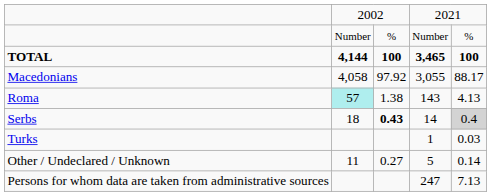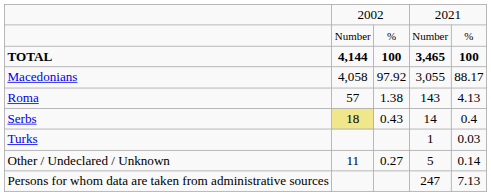(353, 98) paleturquoise background -> (353, 98) no background
(353, 118) no background -> (353, 118) khaki background
(391, 118) bold -> (391, 118) normal
(469, 118) lightgrey background -> (469, 118) no background
